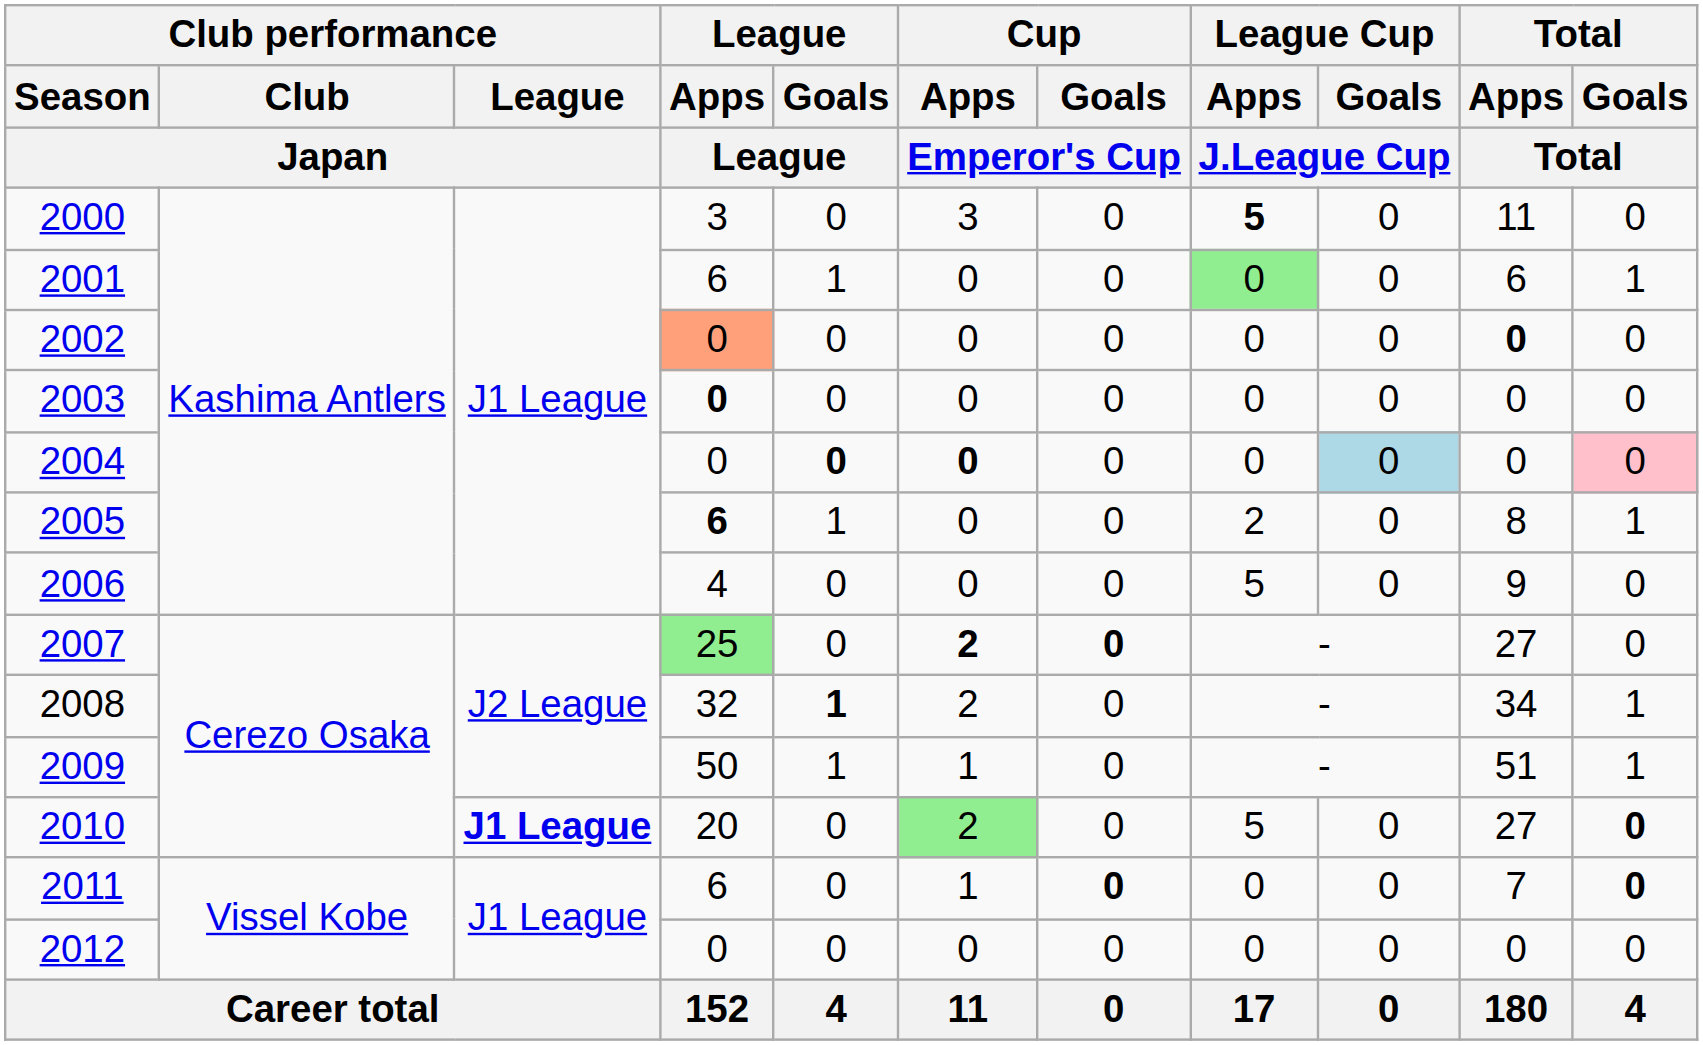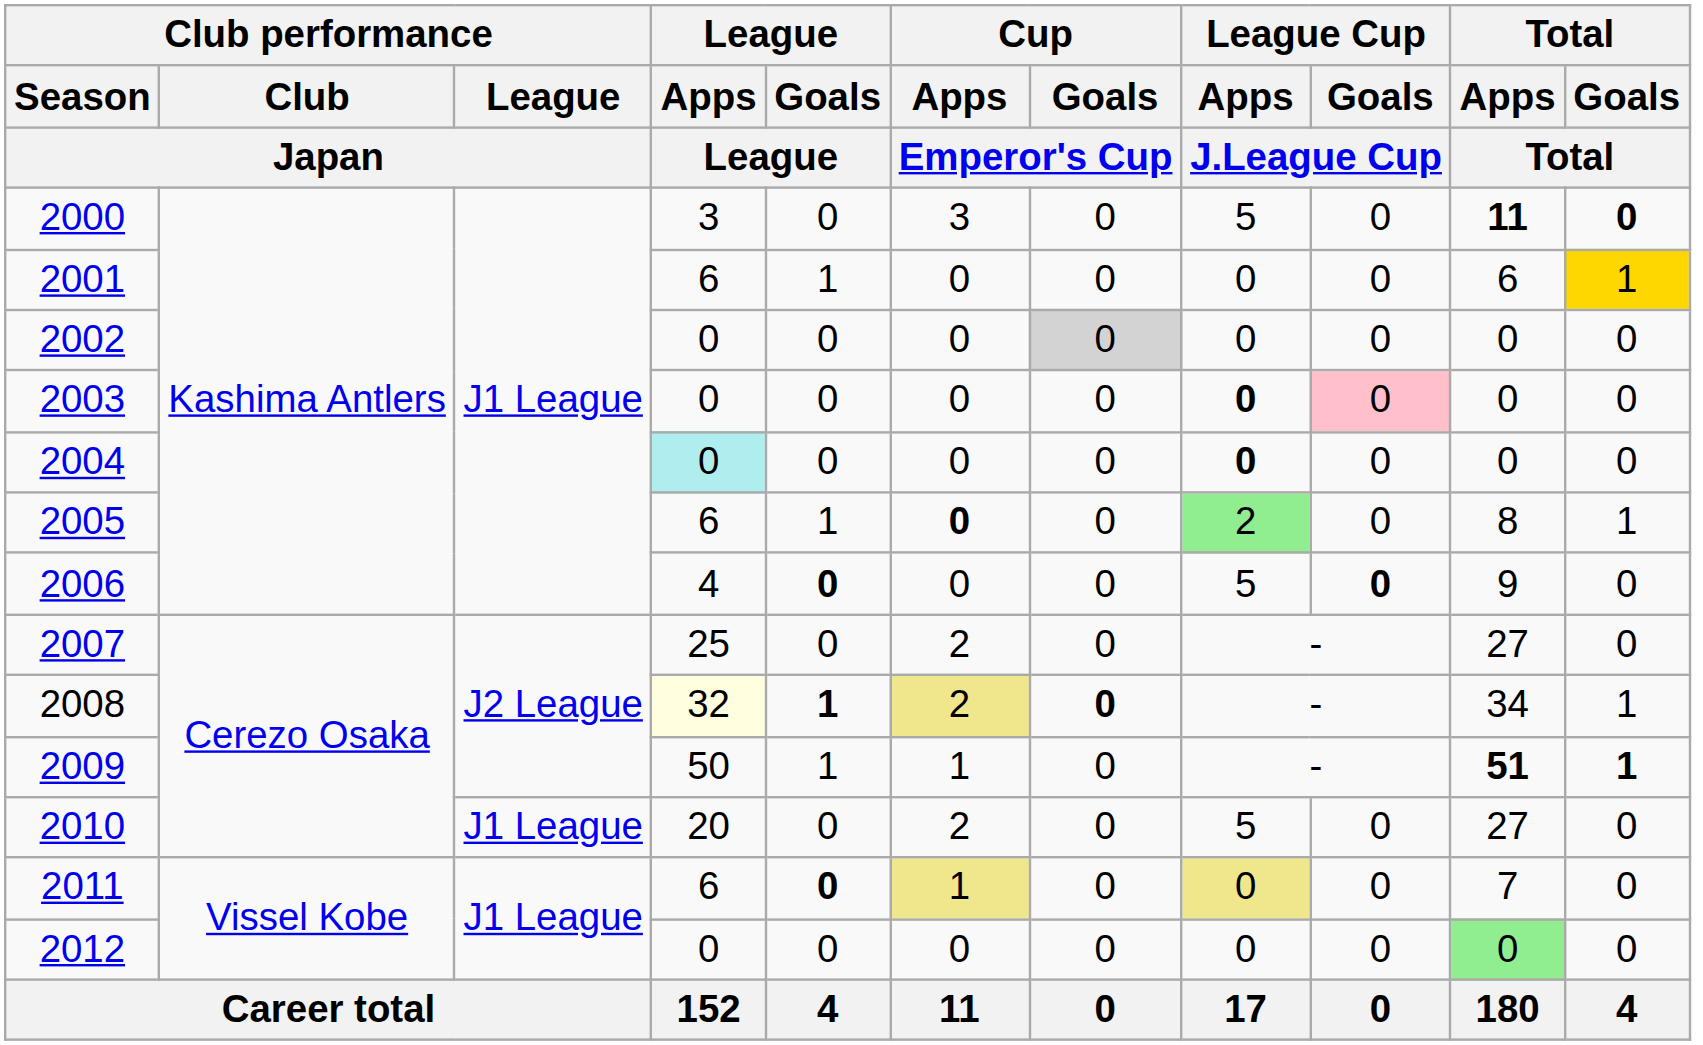(1254, 217) bold -> (1246, 217) normal
(1516, 217) normal -> (1508, 217) bold
(1635, 217) normal -> (1627, 217) bold
(1254, 278) lightgreen background -> (1246, 278) no background
(1635, 278) no background -> (1627, 278) gold background
(717, 339) lightsalmon background -> (709, 339) no background
(1114, 339) no background -> (1105, 339) lightgrey background
(1516, 339) bold -> (1508, 339) normal
(717, 400) bold -> (709, 400) normal
(1254, 400) normal -> (1246, 400) bold
(1389, 400) no background -> (1380, 400) pink background
(717, 461) no background -> (709, 461) paleturquoise background
(836, 461) bold -> (828, 461) normal
(968, 461) bold -> (959, 461) normal
(1254, 461) normal -> (1246, 461) bold
(1389, 461) lightblue background -> (1380, 461) no background
(1635, 461) pink background -> (1627, 461) no background
(717, 522) bold -> (709, 522) normal
(968, 522) normal -> (959, 522) bold
(1254, 522) no background -> (1246, 522) lightgreen background
(836, 583) normal -> (828, 583) bold
(1389, 583) normal -> (1380, 583) bold
(717, 643) lightgreen background -> (709, 643) no background
(968, 643) bold -> (959, 643) normal
(1114, 643) bold -> (1105, 643) normal
(717, 704) no background -> (709, 704) lightyellow background
(968, 704) no background -> (959, 704) khaki background
(1114, 704) normal -> (1105, 704) bold
(1516, 765) normal -> (1508, 765) bold
(1635, 765) normal -> (1627, 765) bold
(557, 826) bold -> (553, 826) normal
(968, 826) lightgreen background -> (959, 826) no background
(1635, 826) bold -> (1627, 826) normal
(836, 887) normal -> (828, 887) bold
(968, 887) no background -> (959, 887) khaki background
(1114, 887) bold -> (1105, 887) normal
(1254, 887) no background -> (1246, 887) khaki background
(1635, 887) bold -> (1627, 887) normal
(1516, 948) no background -> (1508, 948) lightgreen background
